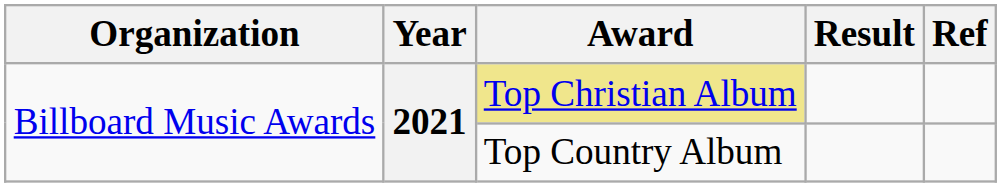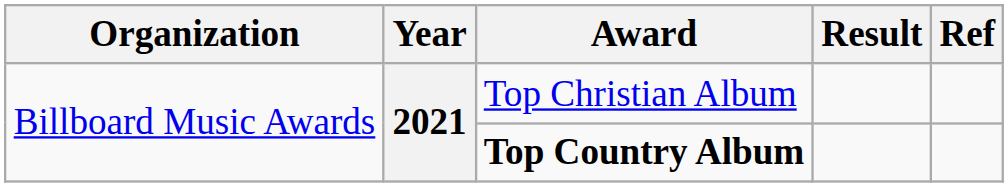(640, 92) khaki background -> (640, 92) no background
(633, 151) normal -> (644, 151) bold
